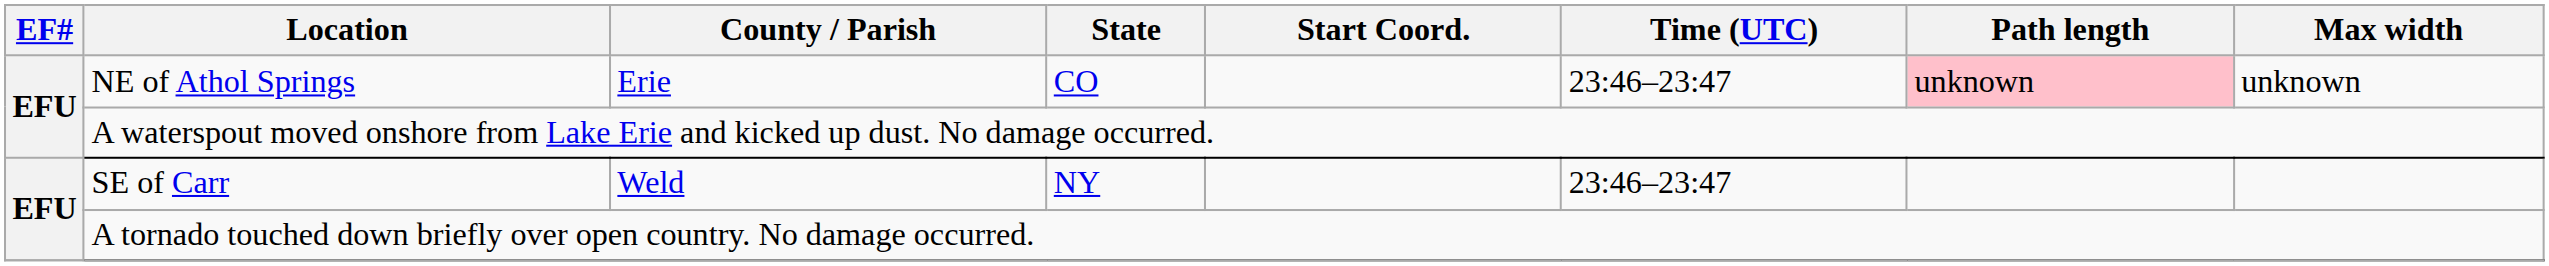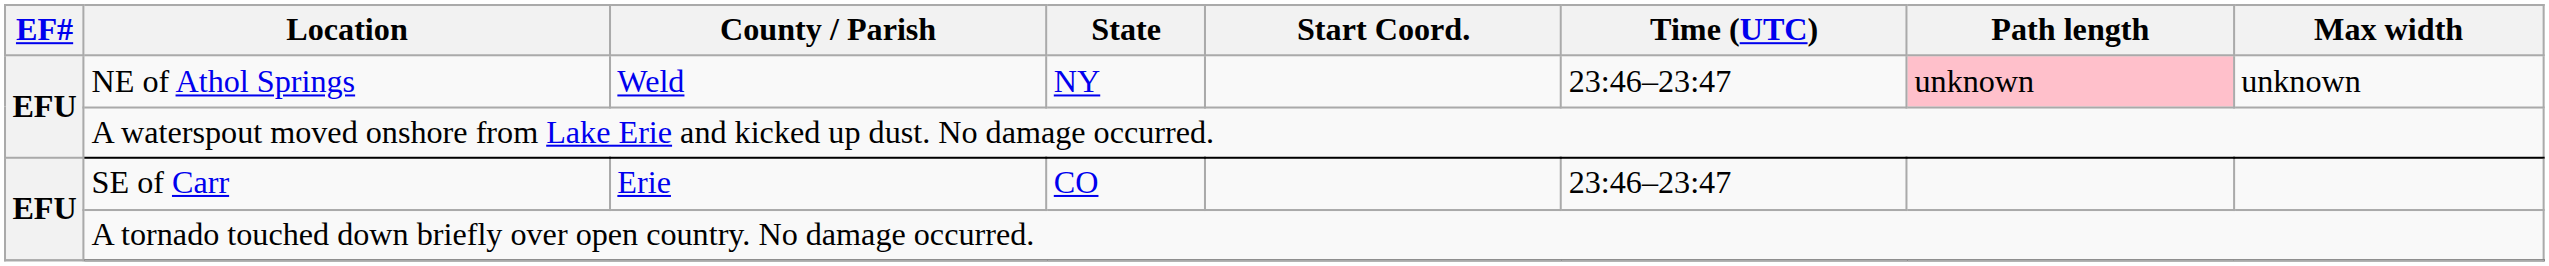(644, 81) Erie -> (651, 81) Weld
(1076, 81) CO -> (1077, 81) NY
(651, 183) Weld -> (644, 183) Erie
(1077, 183) NY -> (1076, 183) CO
